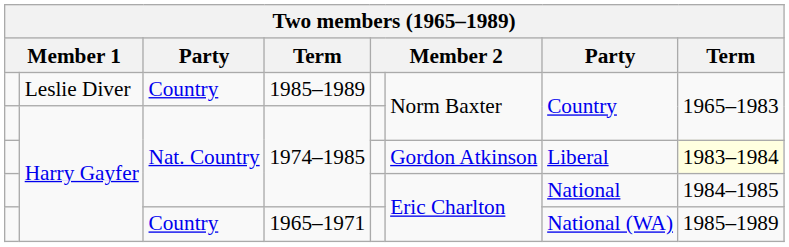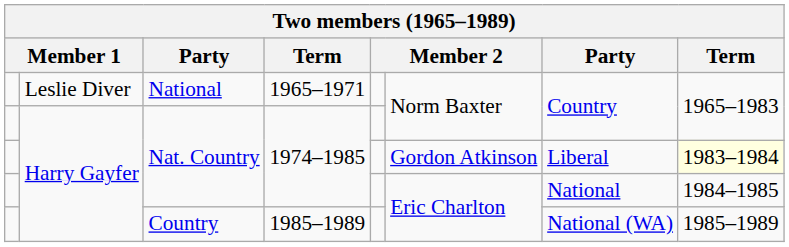(183, 88) Country -> (185, 88) National
(317, 88) 1985–1989 -> (317, 88) 1965–1971
(317, 223) 1965–1971 -> (317, 223) 1985–1989
